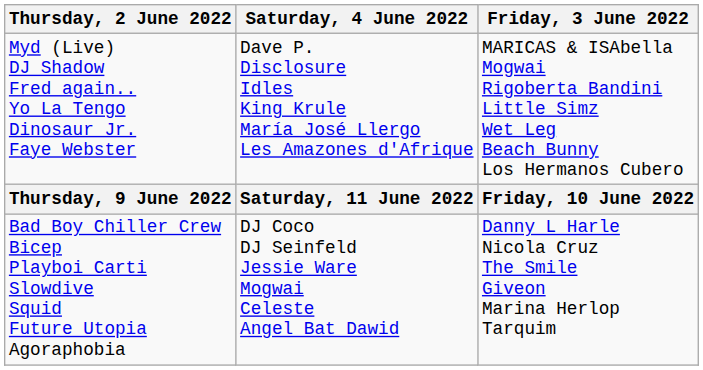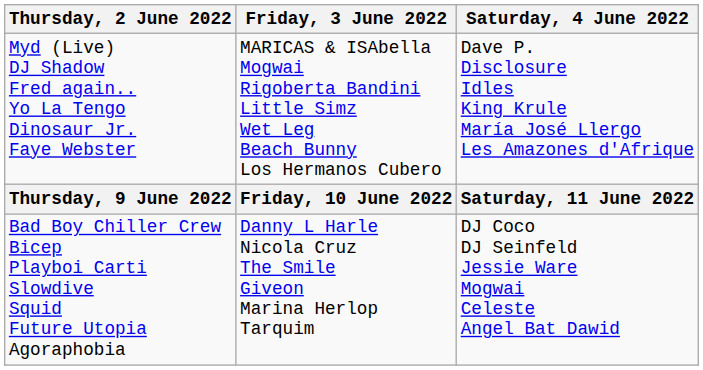columns swapped: (588, 19) <-> (357, 19)
